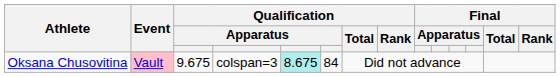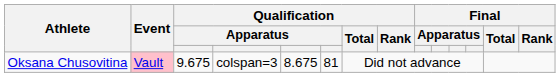(301, 63) paleturquoise background -> (301, 63) no background
(331, 63) 84 -> (331, 63) 81
